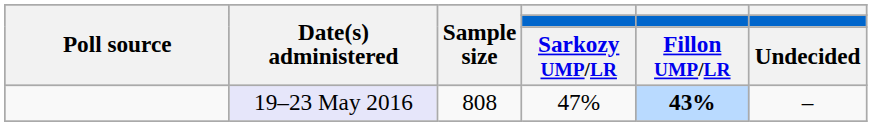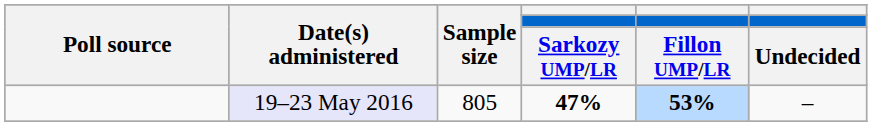(480, 102) 808 -> (480, 102) 805
(579, 102) normal -> (579, 102) bold
(692, 102) 43% -> (692, 102) 53%
